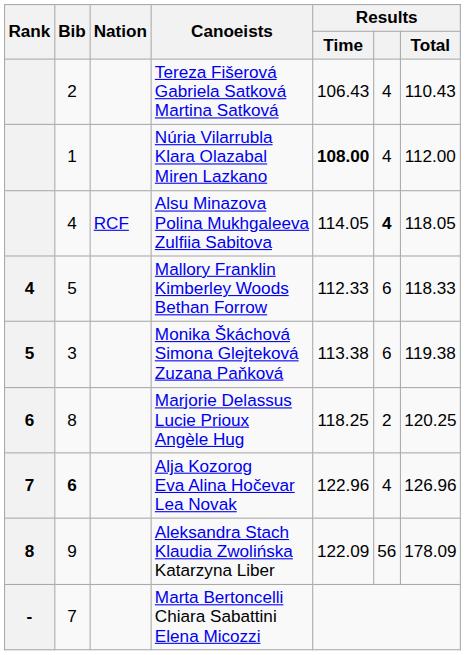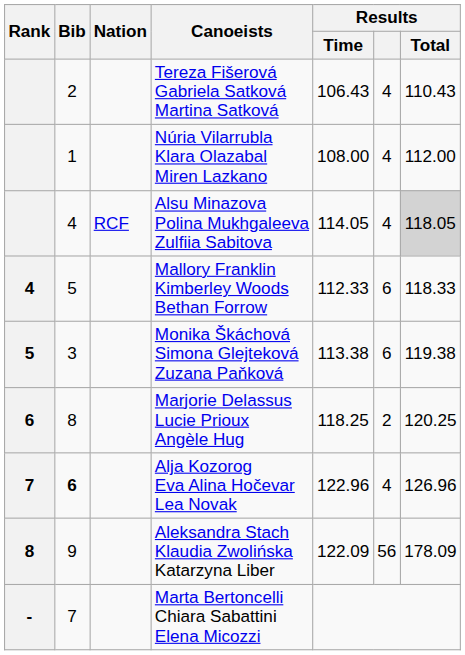(343, 157) bold -> (343, 157) normal
(387, 222) bold -> (387, 222) normal
(430, 222) no background -> (430, 222) lightgrey background
